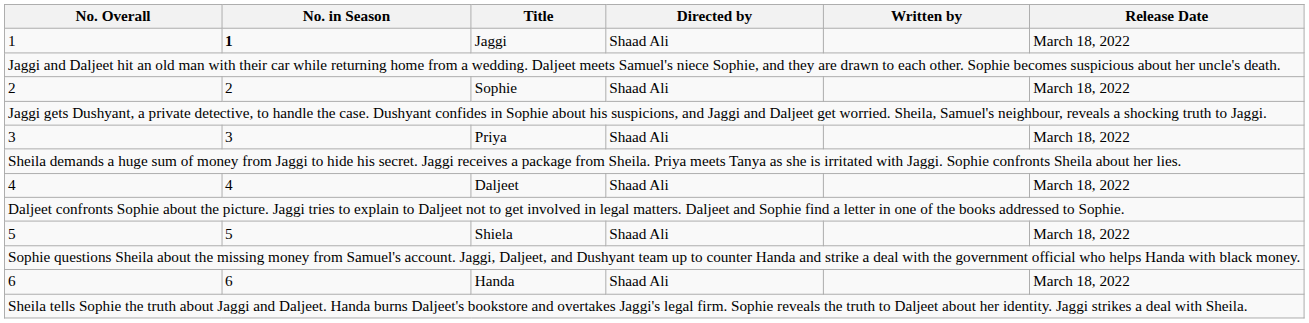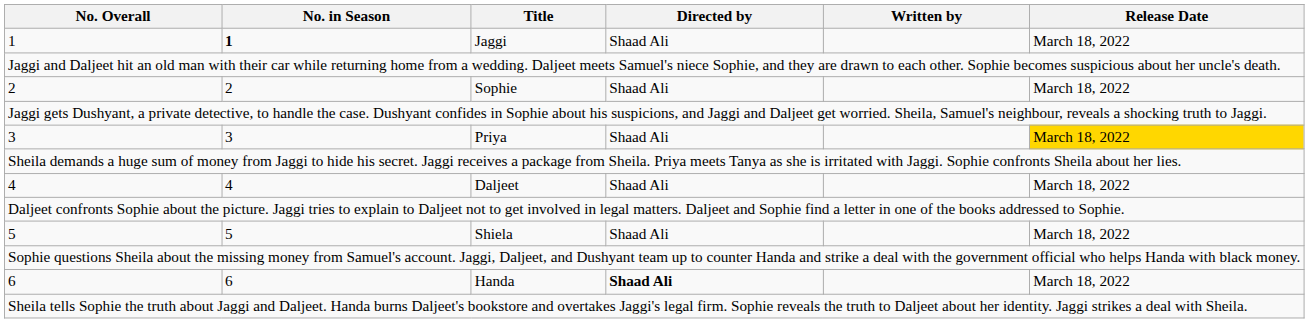(1081, 137) no background -> (1081, 137) gold background
(639, 281) normal -> (641, 281) bold
